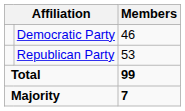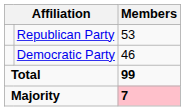rows swapped: (66, 55) <-> (66, 34)
(124, 95) no background -> (124, 95) pink background
